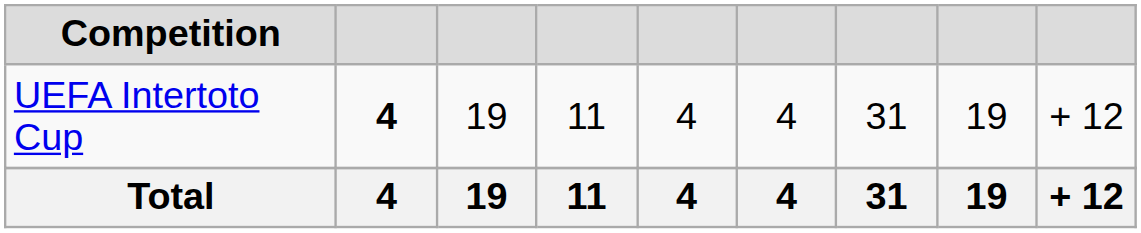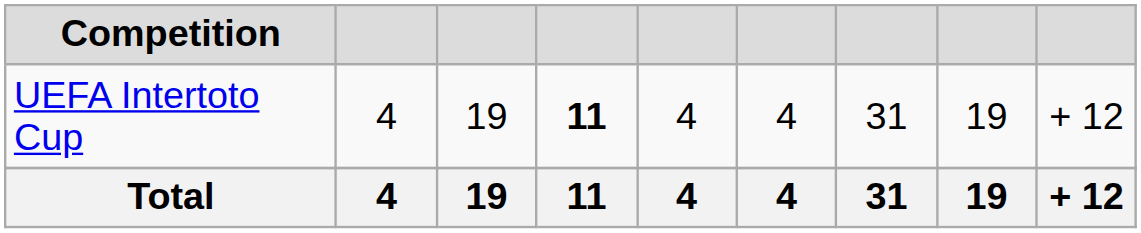(386, 115) bold -> (386, 115) normal
(586, 115) normal -> (586, 115) bold
